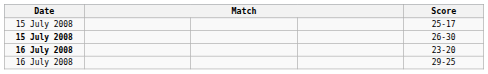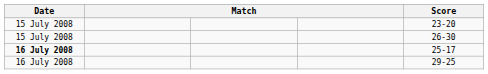(444, 24) 25-17 -> (444, 24) 23-20
(44, 37) bold -> (44, 37) normal
(444, 50) 23-20 -> (444, 50) 25-17
